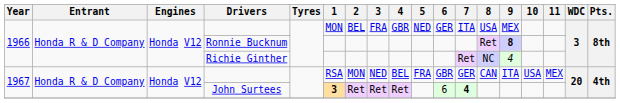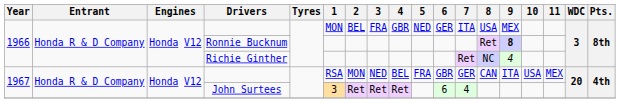(334, 90) bold -> (334, 90) normal
(466, 90) bold -> (466, 90) normal
